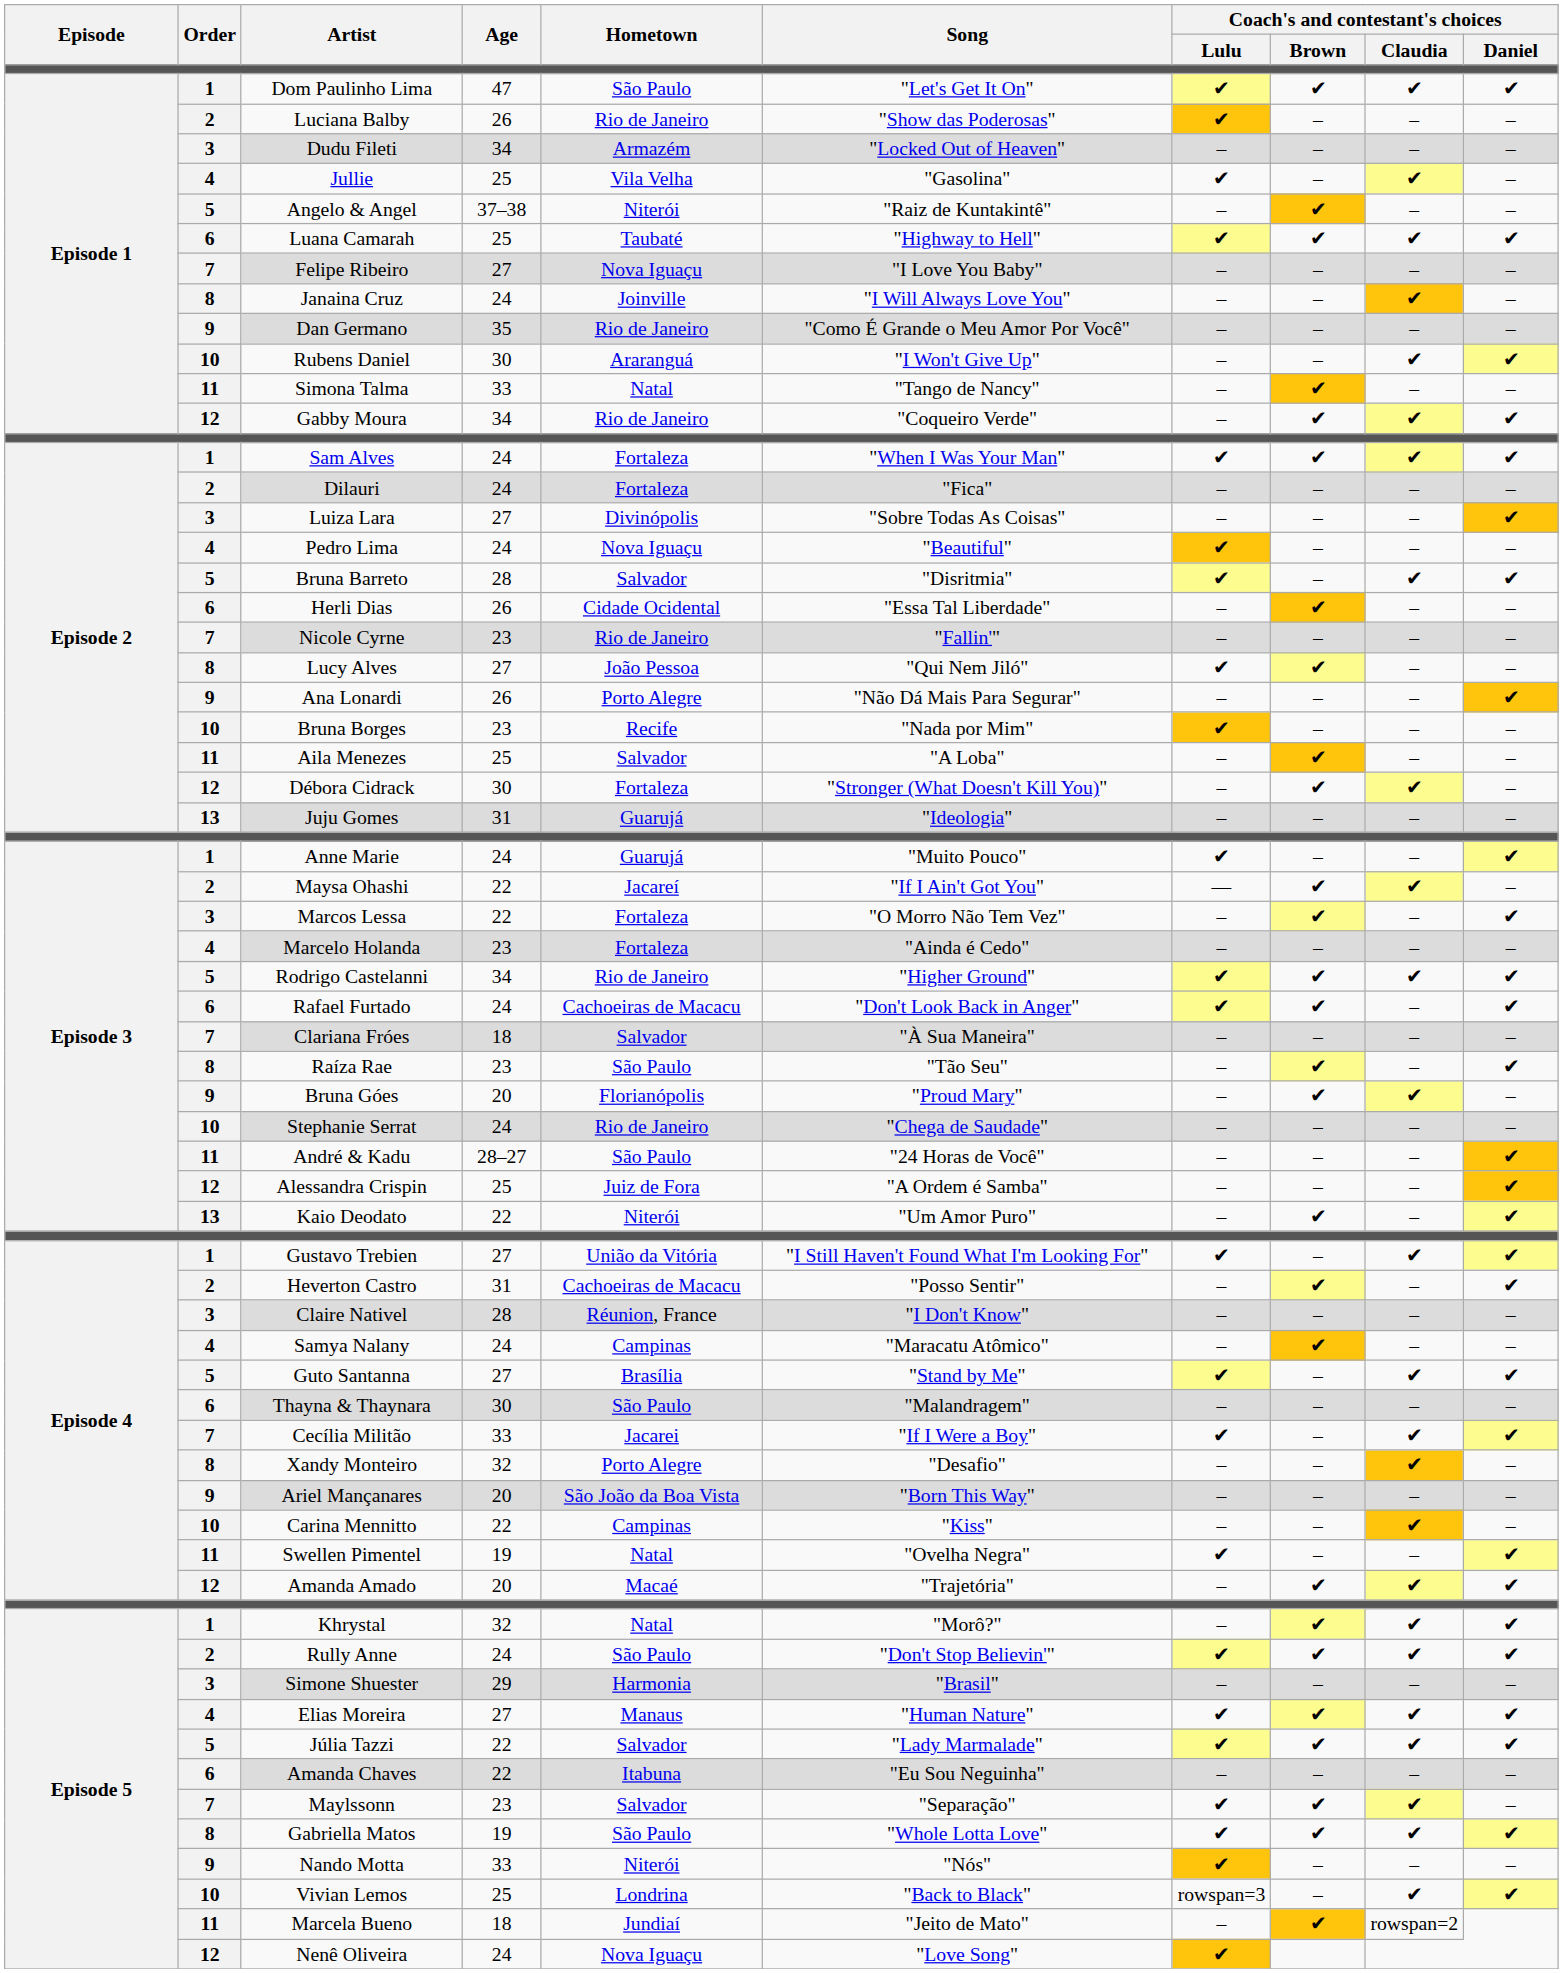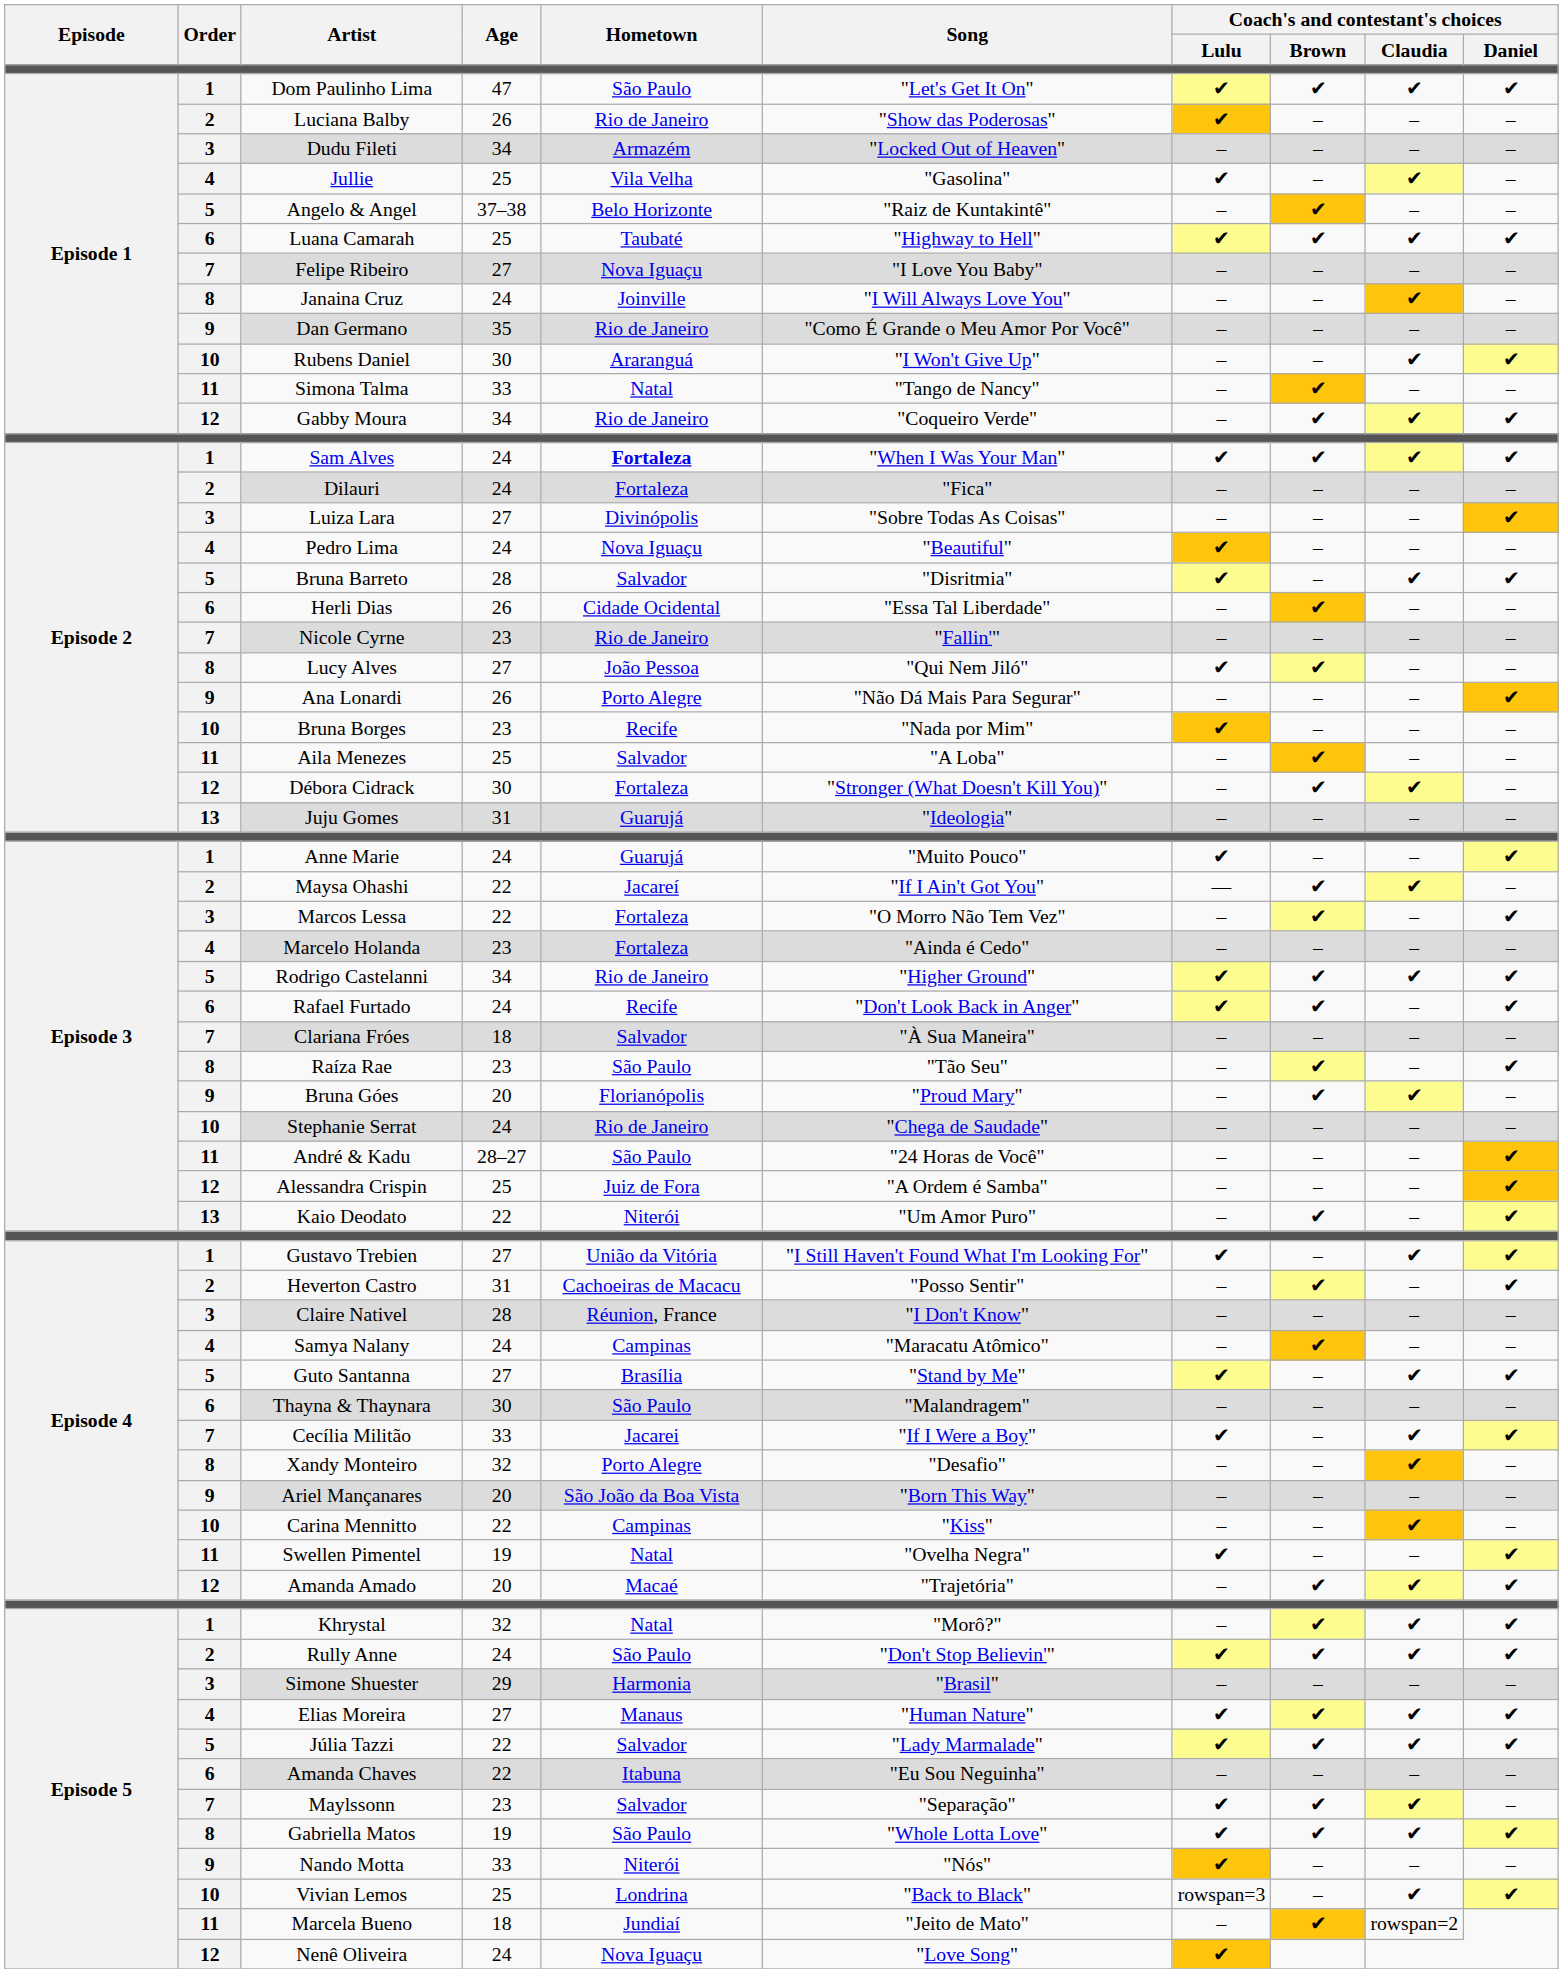(652, 209) Niterói -> (652, 209) Belo Horizonte
(652, 457) normal -> (652, 457) bold
(652, 1006) Cachoeiras de Macacu -> (652, 1006) Recife
